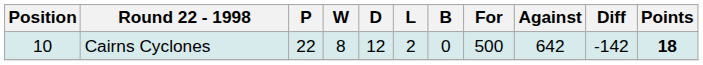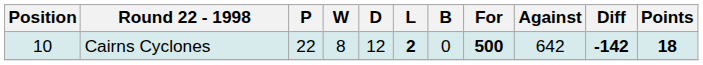(411, 45) normal -> (411, 45) bold
(489, 45) normal -> (489, 45) bold
(611, 45) normal -> (611, 45) bold
